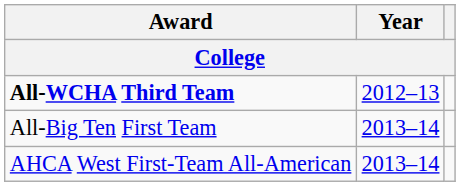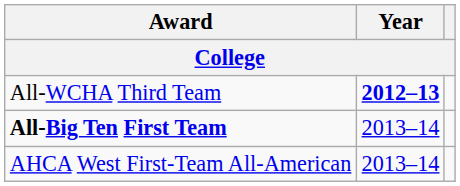(122, 92) bold -> (116, 92) normal
(401, 92) normal -> (401, 92) bold
(113, 127) normal -> (118, 127) bold
